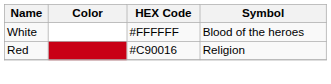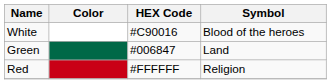(154, 32) #FFFFFF -> (154, 32) #C90016
+ row: (23, 50)
(153, 50) #C90016 -> (155, 69) #FFFFFF
